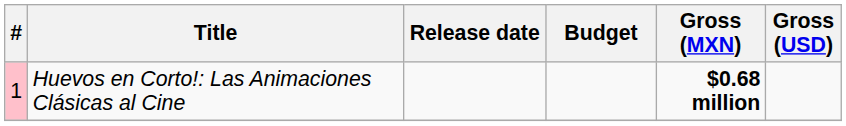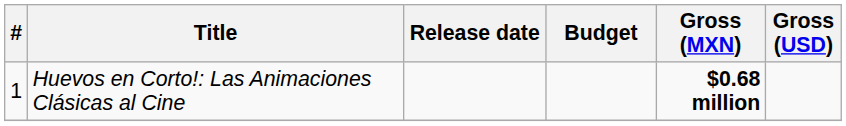(16, 91) pink background -> (16, 91) no background
